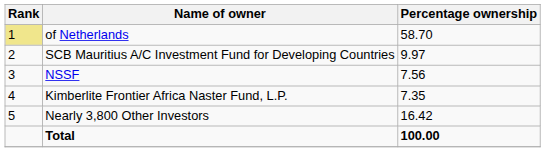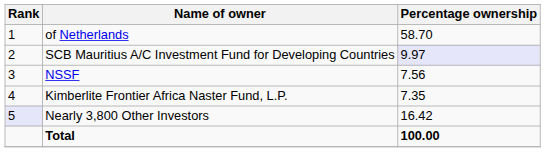(12, 34) khaki background -> (12, 34) no background
(413, 55) no background -> (413, 55) lavender background
(12, 116) no background -> (12, 116) lavender background
